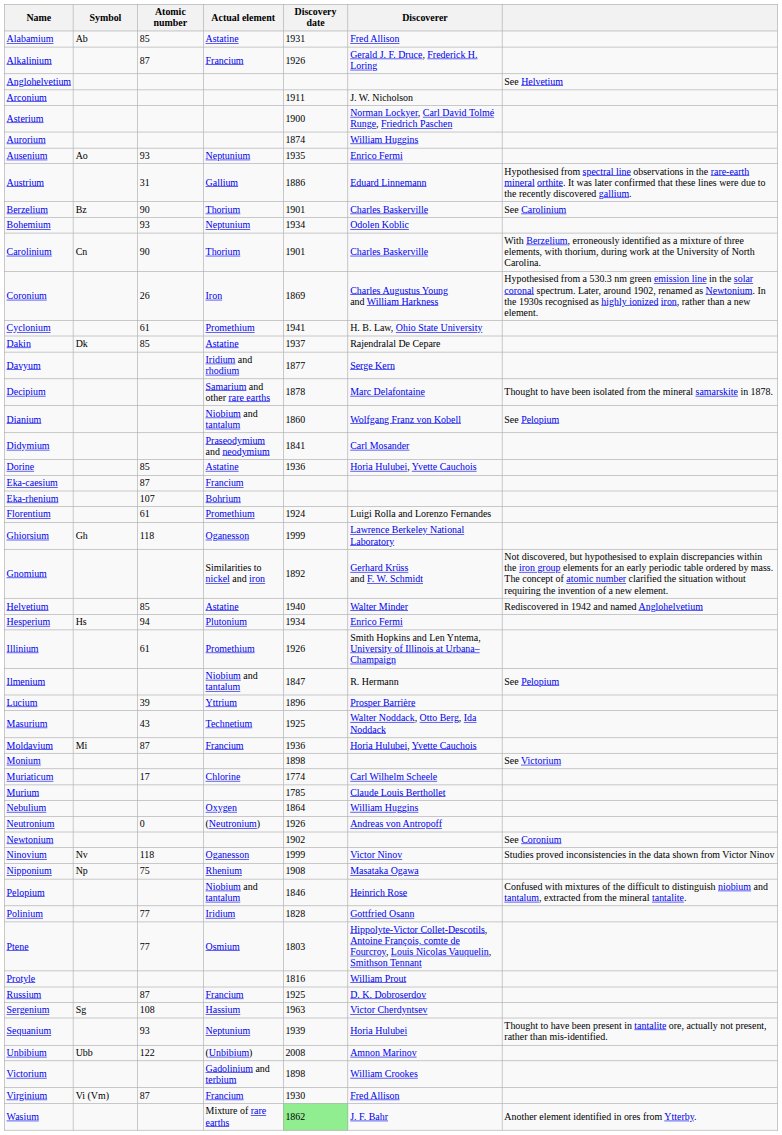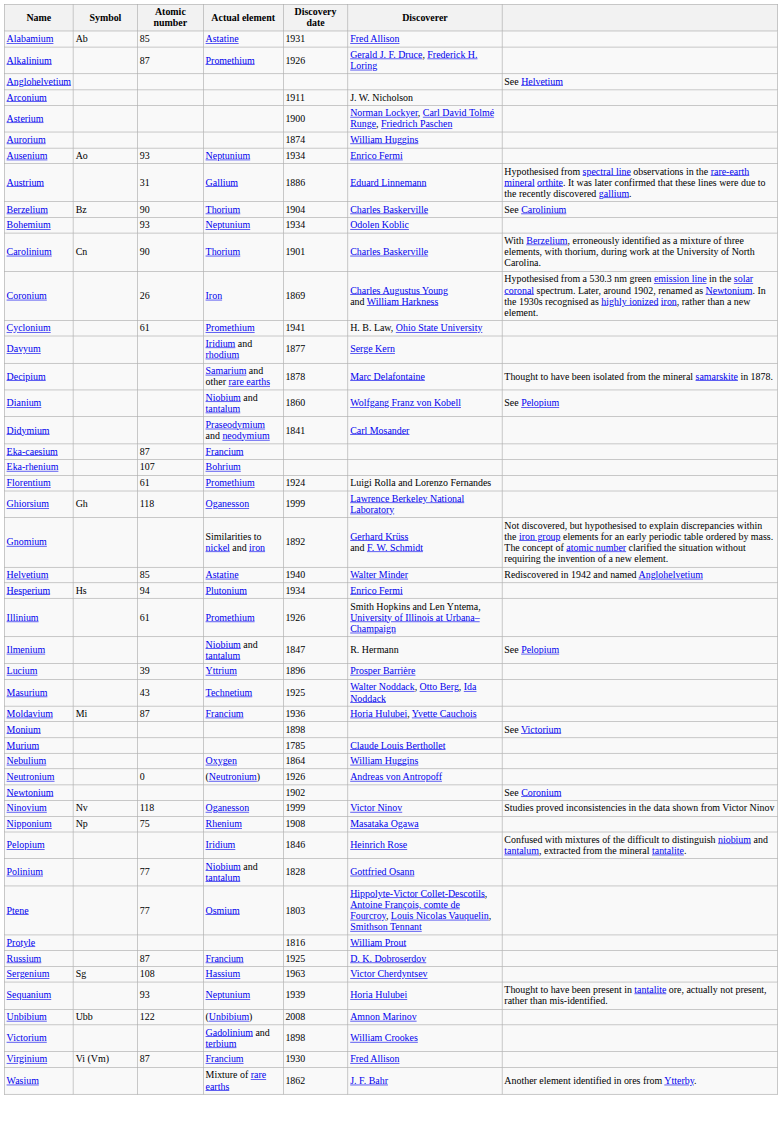(225, 60) Francium -> (230, 60) Promethium
(295, 155) 1935 -> (295, 155) 1934
(295, 209) 1901 -> (295, 209) 1904
- row: (19, 344)
- row: (20, 467)
- row: (30, 777)
(232, 892) Niobium and tantalum -> (220, 845) Iridium
(220, 914) Iridium -> (232, 872) Niobium and tantalum
(295, 1117) lightgreen background -> (295, 1081) no background
